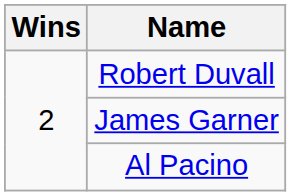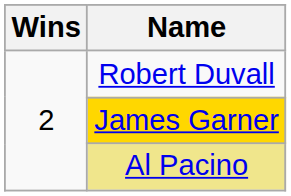(187, 119) no background -> (187, 119) gold background
(187, 166) no background -> (187, 166) khaki background
